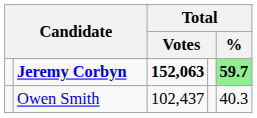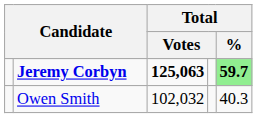(178, 72) 152,063 -> (178, 72) 125,063
(178, 99) 102,437 -> (178, 99) 102,032
